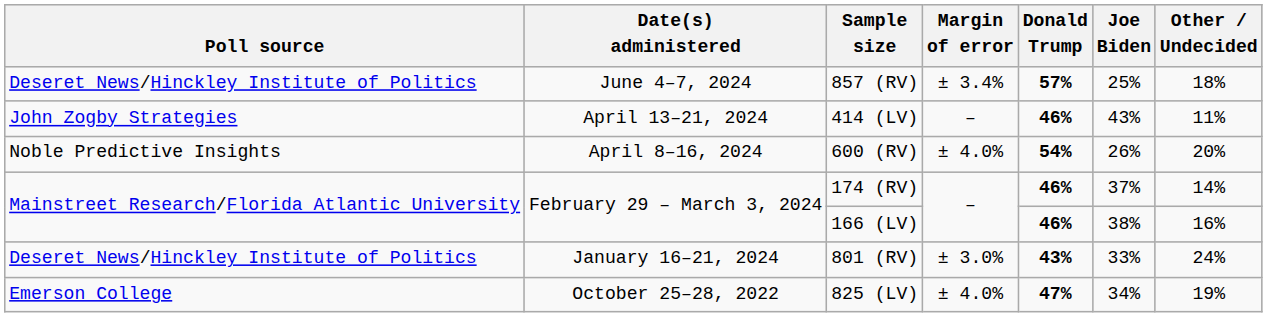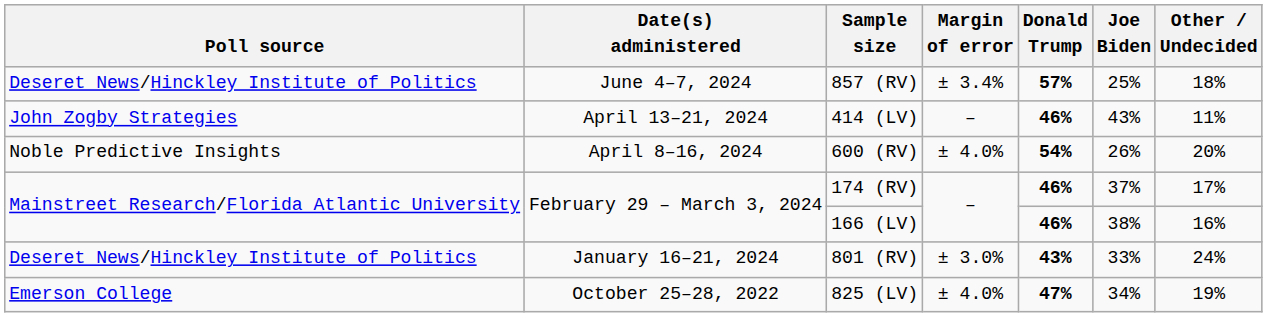(1209, 188) 14% -> (1209, 188) 17%
